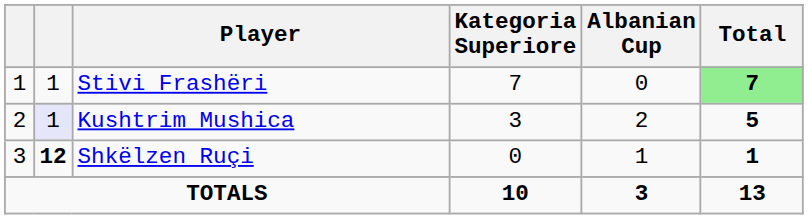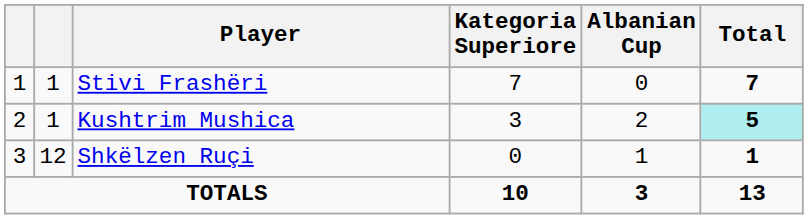(752, 86) lightgreen background -> (752, 86) no background
(53, 122) lavender background -> (53, 122) no background
(752, 122) no background -> (752, 122) paleturquoise background
(53, 159) bold -> (53, 159) normal
